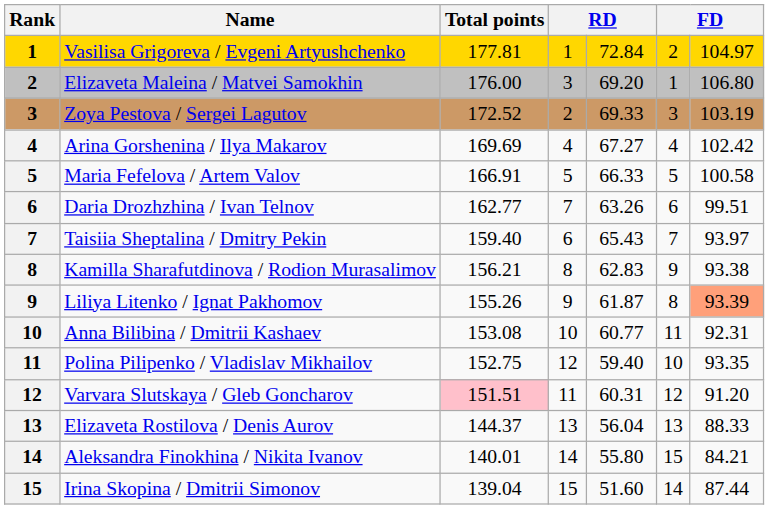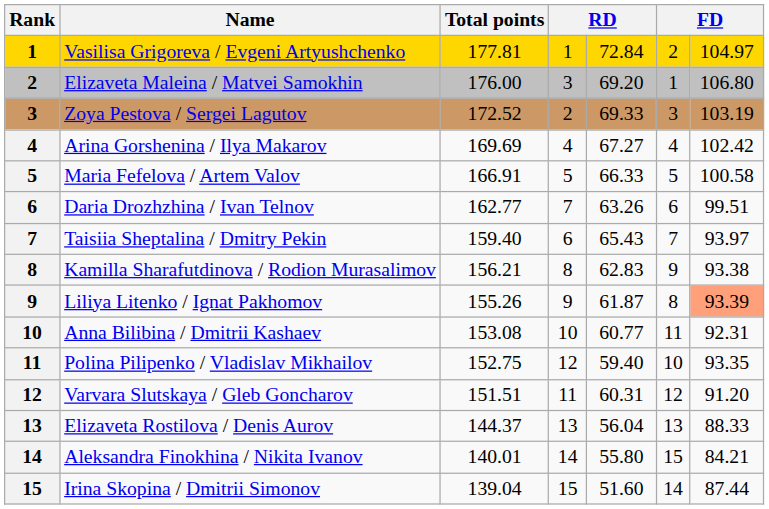(495, 394) pink background -> (495, 394) no background
